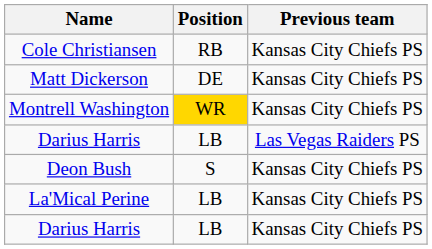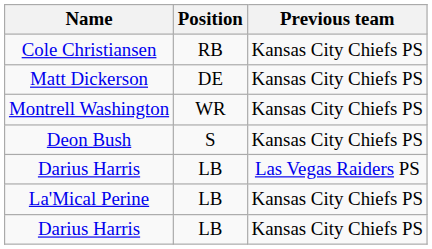(210, 109) gold background -> (210, 109) no background
rows swapped: (89, 139) <-> (89, 169)
